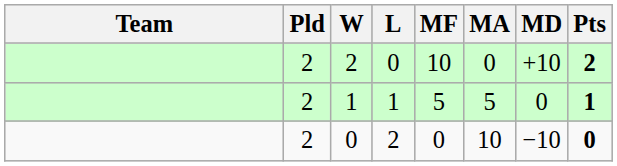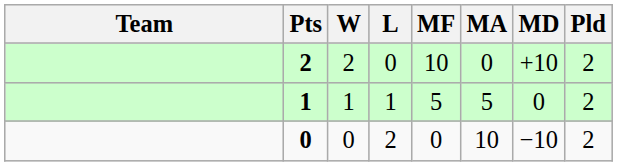columns swapped: (307, 23) <-> (590, 23)
